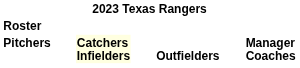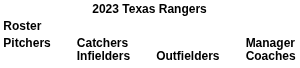(103, 49) lightyellow background -> (103, 49) no background
